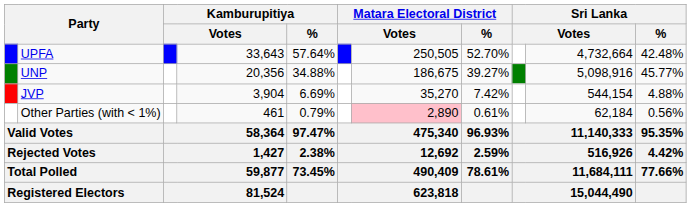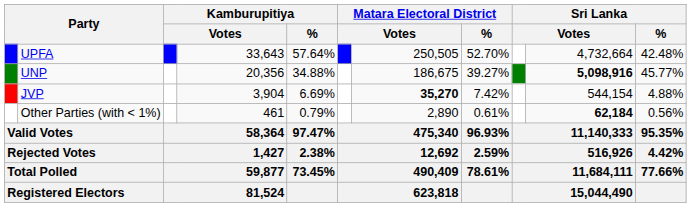(605, 73) normal -> (605, 73) bold
(439, 93) normal -> (439, 93) bold
(443, 113) pink background -> (443, 113) no background
(614, 113) normal -> (614, 113) bold
